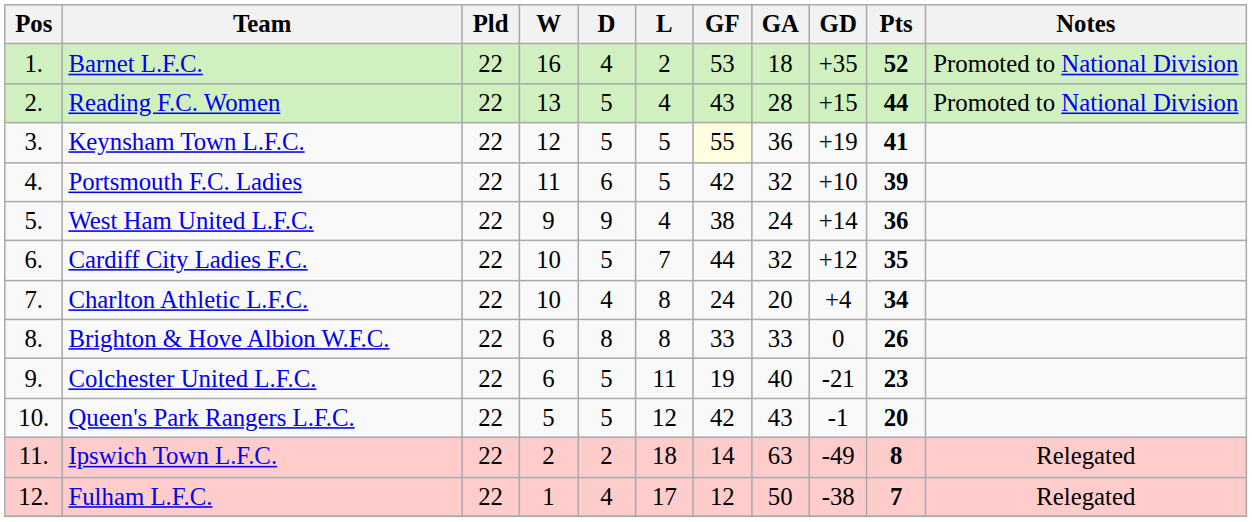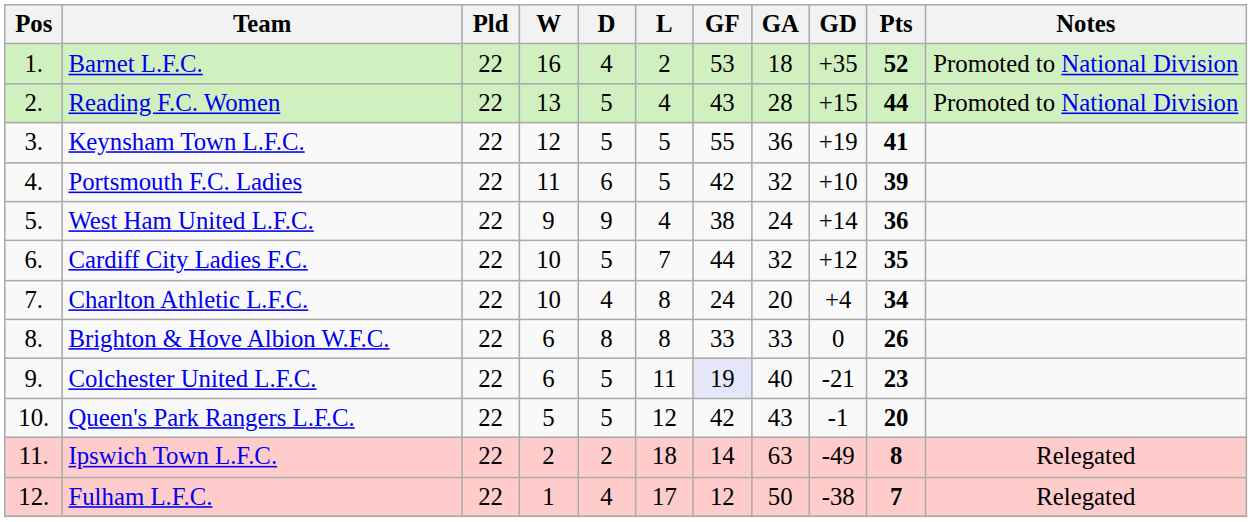(722, 142) lightyellow background -> (722, 142) no background
(722, 378) no background -> (722, 378) lavender background
